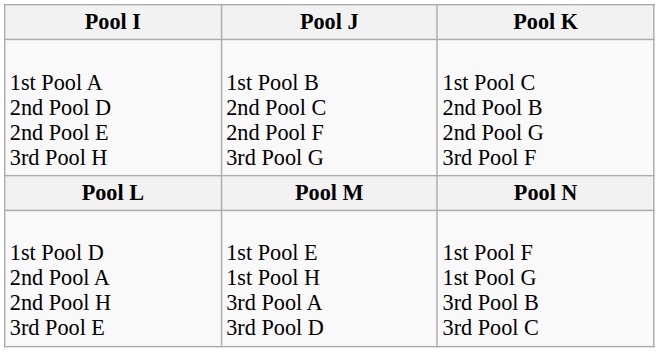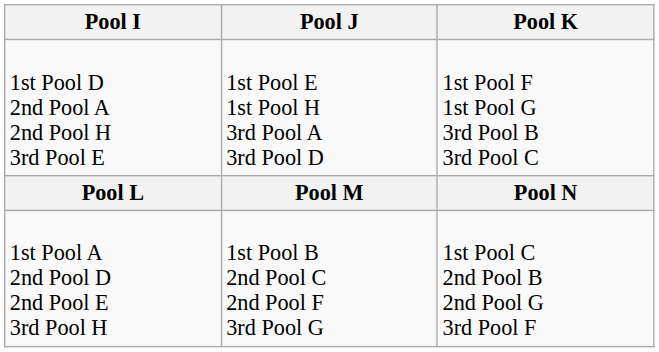rows swapped: (60, 119) <-> (60, 290)
